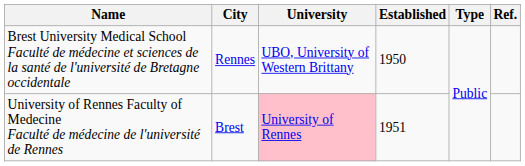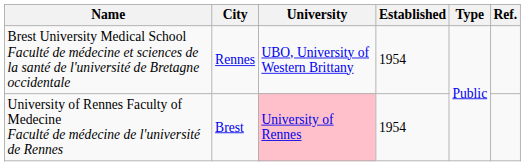(392, 59) 1950 -> (392, 59) 1954
(392, 127) 1951 -> (392, 127) 1954
